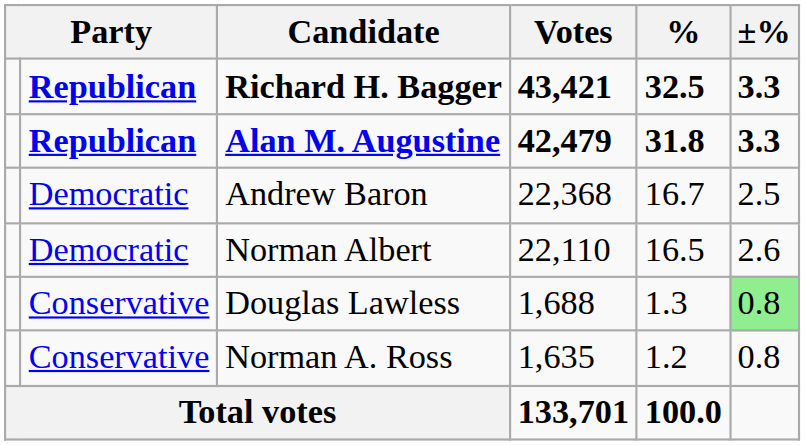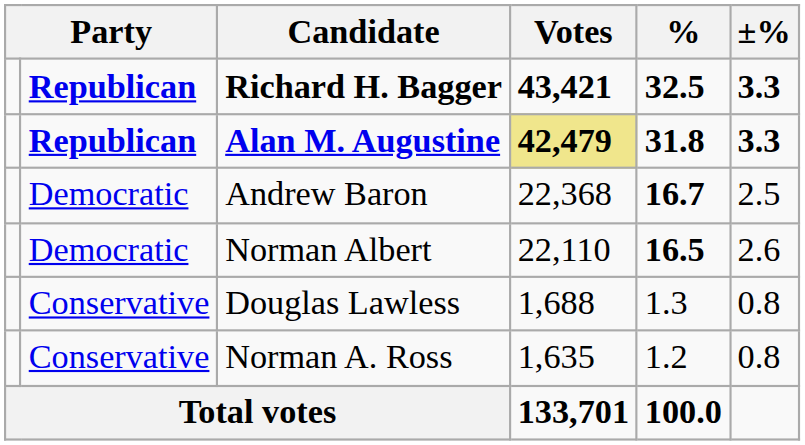(565, 140) no background -> (565, 140) khaki background
(675, 194) normal -> (675, 194) bold
(675, 248) normal -> (675, 248) bold
(759, 303) lightgreen background -> (759, 303) no background
